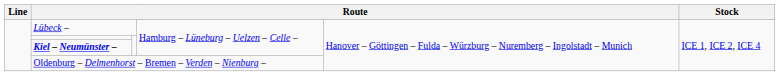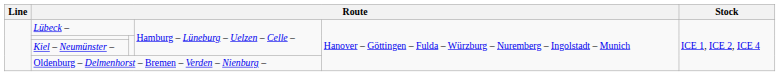(75, 47) bold -> (74, 47) normal
